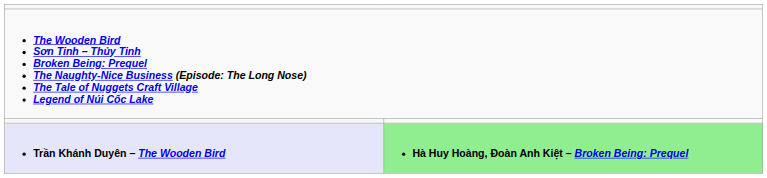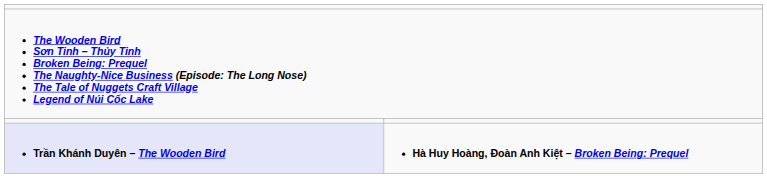(573, 154) lightgreen background -> (573, 154) no background
